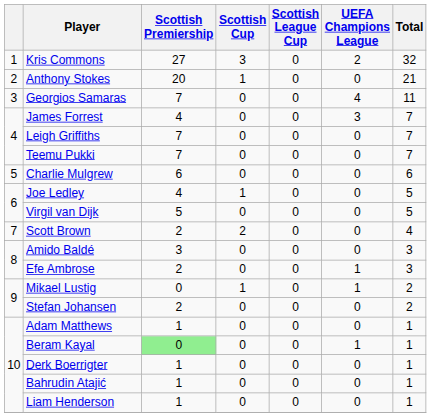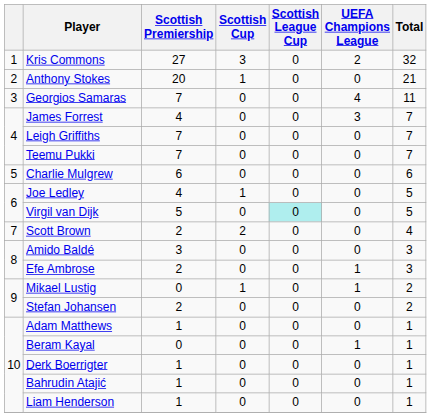(295, 212) no background -> (295, 212) paleturquoise background
(179, 345) lightgreen background -> (179, 345) no background
